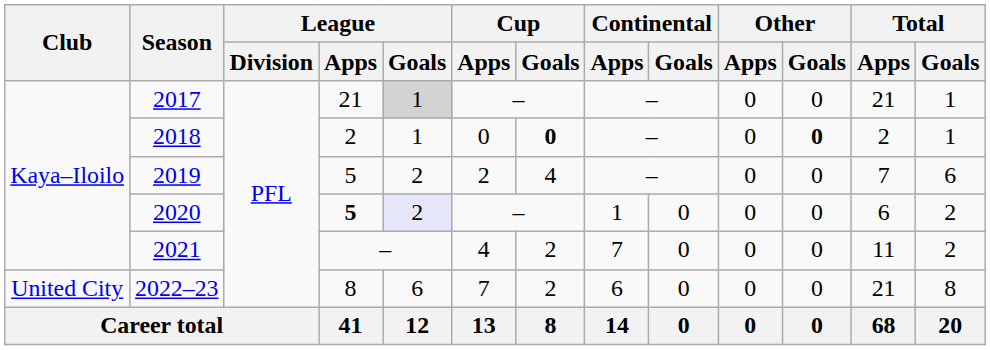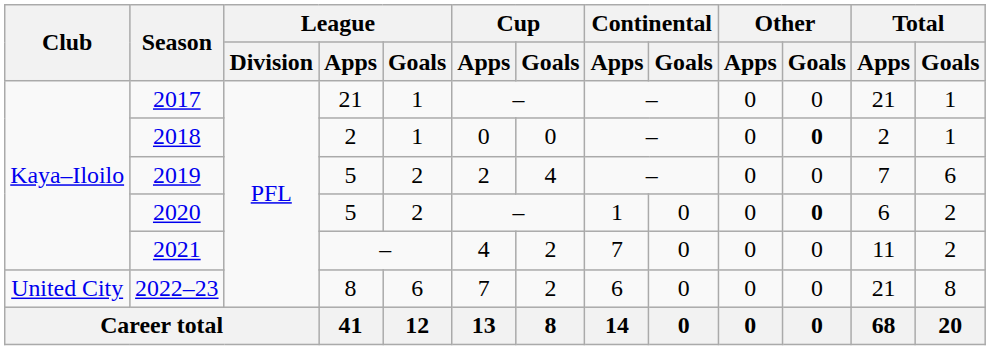(417, 99) lightgrey background -> (417, 99) no background
(550, 136) bold -> (550, 136) normal
(350, 212) bold -> (350, 212) normal
(417, 212) lavender background -> (417, 212) no background
(817, 212) normal -> (817, 212) bold
